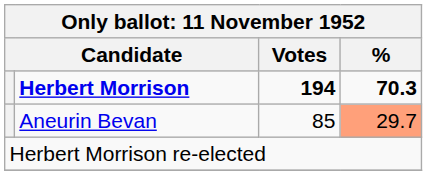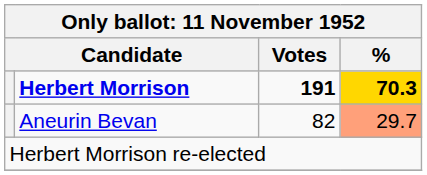(318, 88) 194 -> (318, 88) 191
(397, 88) no background -> (397, 88) gold background
(324, 121) 85 -> (324, 121) 82
